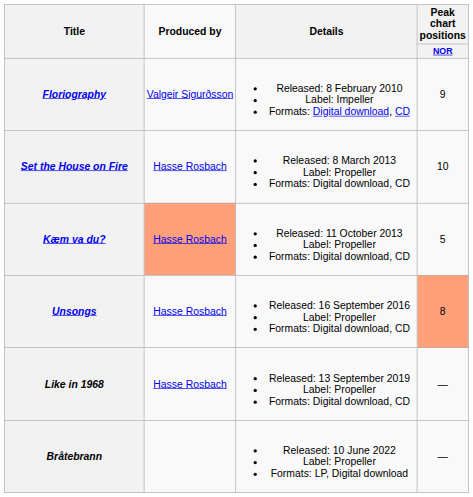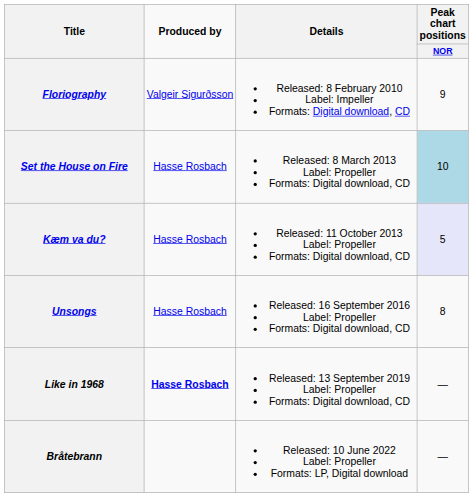(443, 166) no background -> (443, 166) lightblue background
(190, 239) lightsalmon background -> (190, 239) no background
(443, 239) no background -> (443, 239) lavender background
(443, 311) lightsalmon background -> (443, 311) no background
(190, 384) normal -> (190, 384) bold
